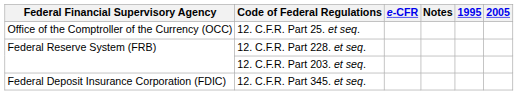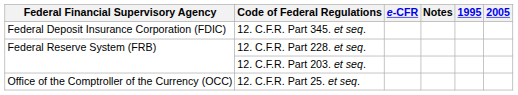rows swapped: (299, 29) <-> (302, 81)
